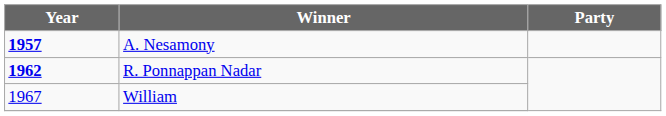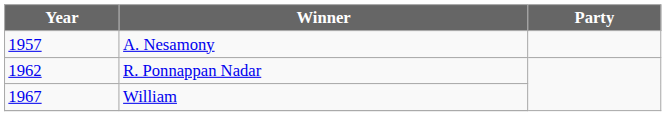(25, 44) bold -> (25, 44) normal
(25, 70) bold -> (25, 70) normal
